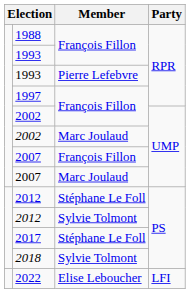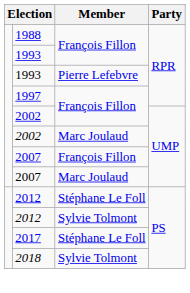- row: (28, 278)
